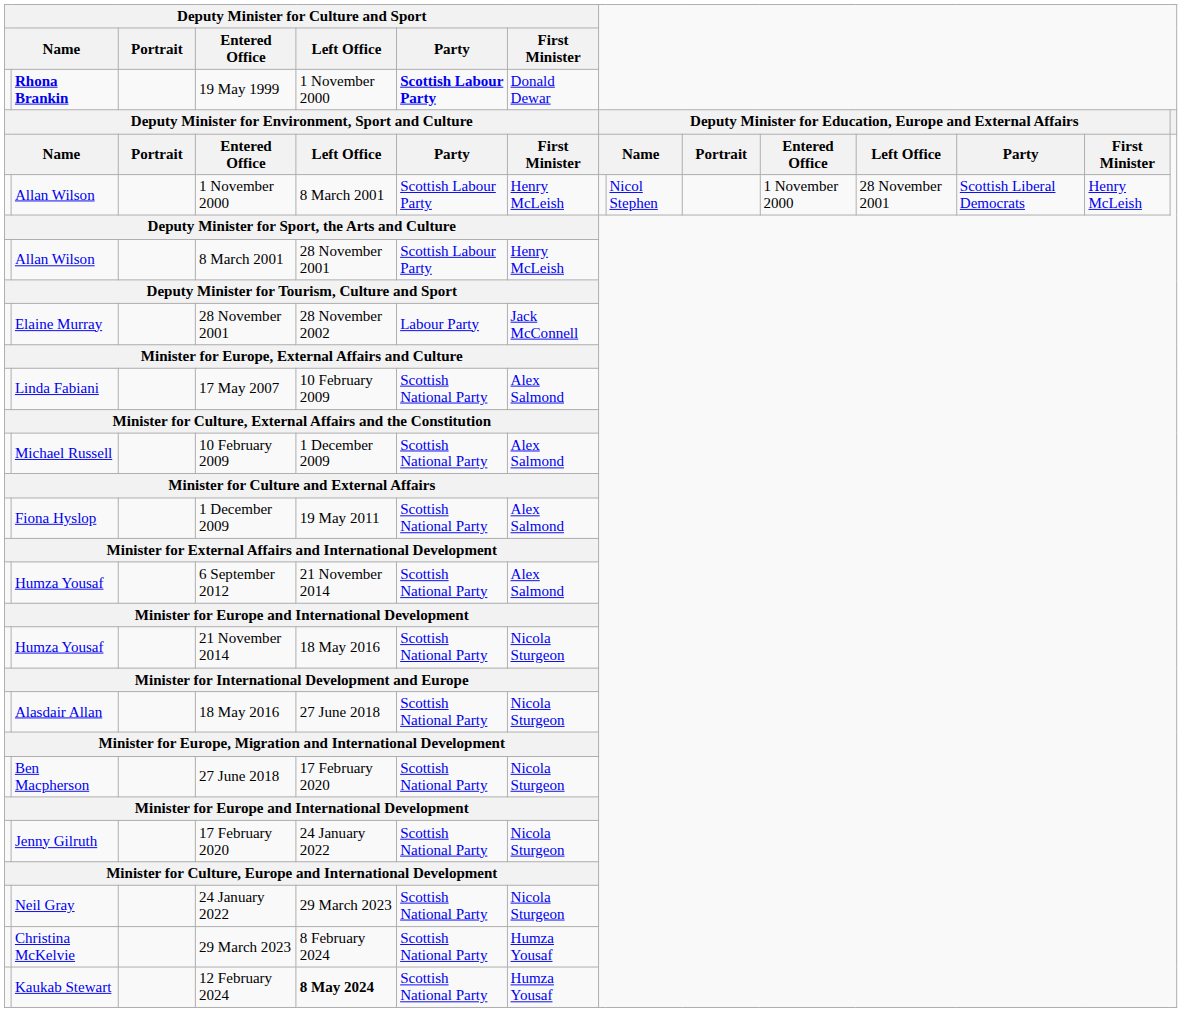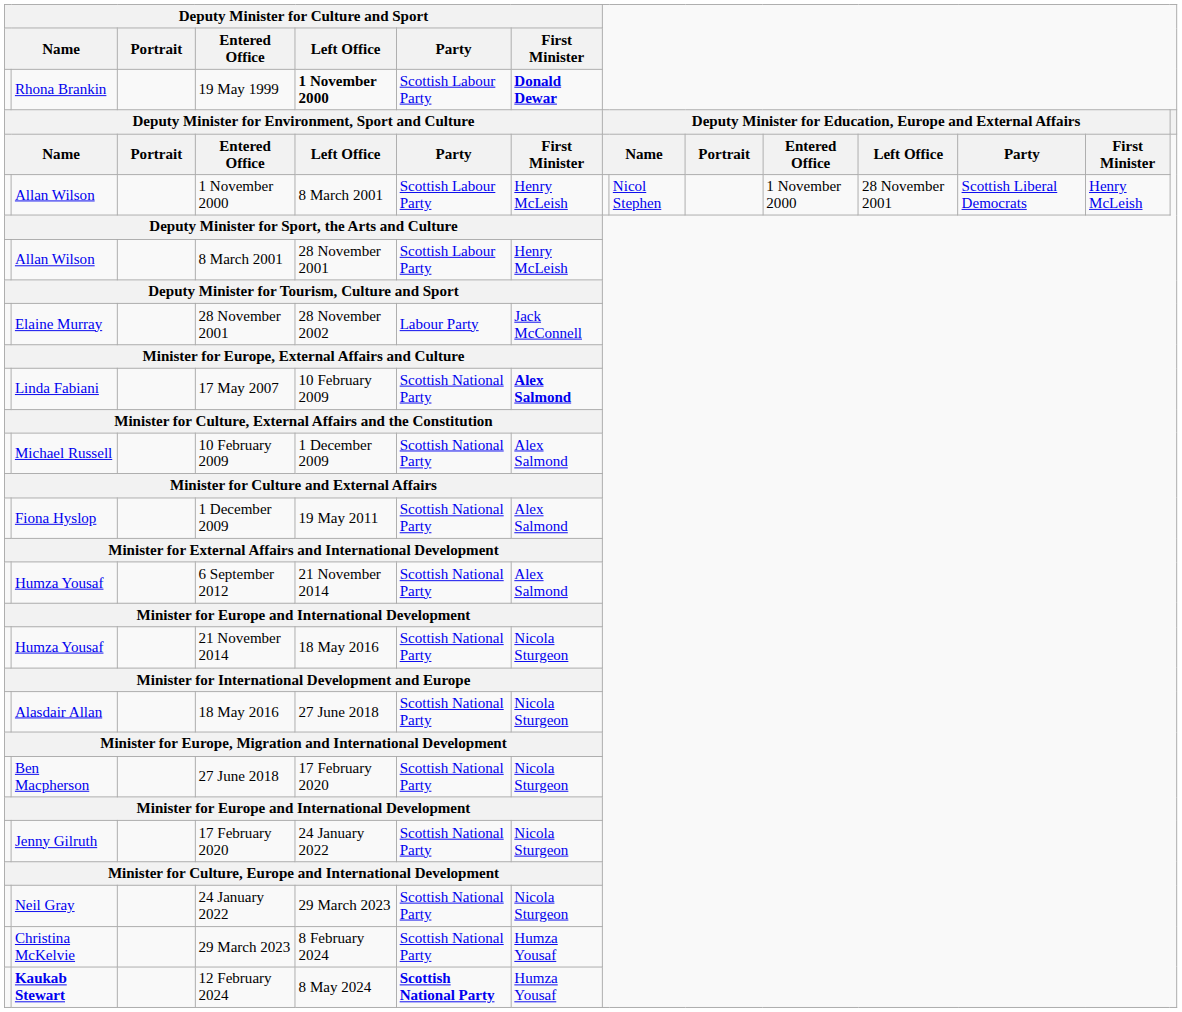(42, 89) bold -> (61, 89) normal
(337, 89) normal -> (338, 89) bold
(452, 89) bold -> (448, 89) normal
(533, 89) normal -> (538, 89) bold
(537, 388) normal -> (543, 388) bold
(63, 987) normal -> (41, 987) bold
(337, 987) bold -> (335, 987) normal
(444, 987) normal -> (447, 987) bold
